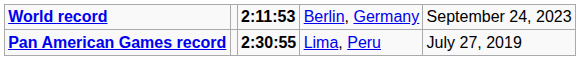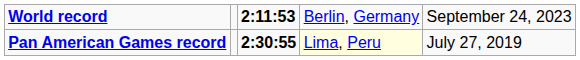(342, 42) no background -> (342, 42) lightyellow background
